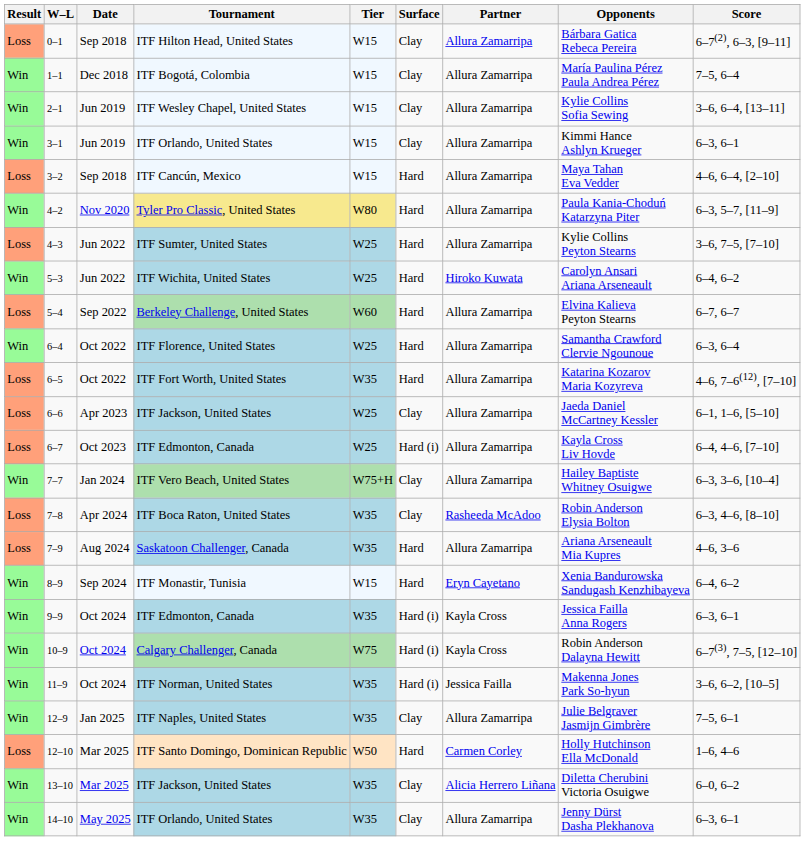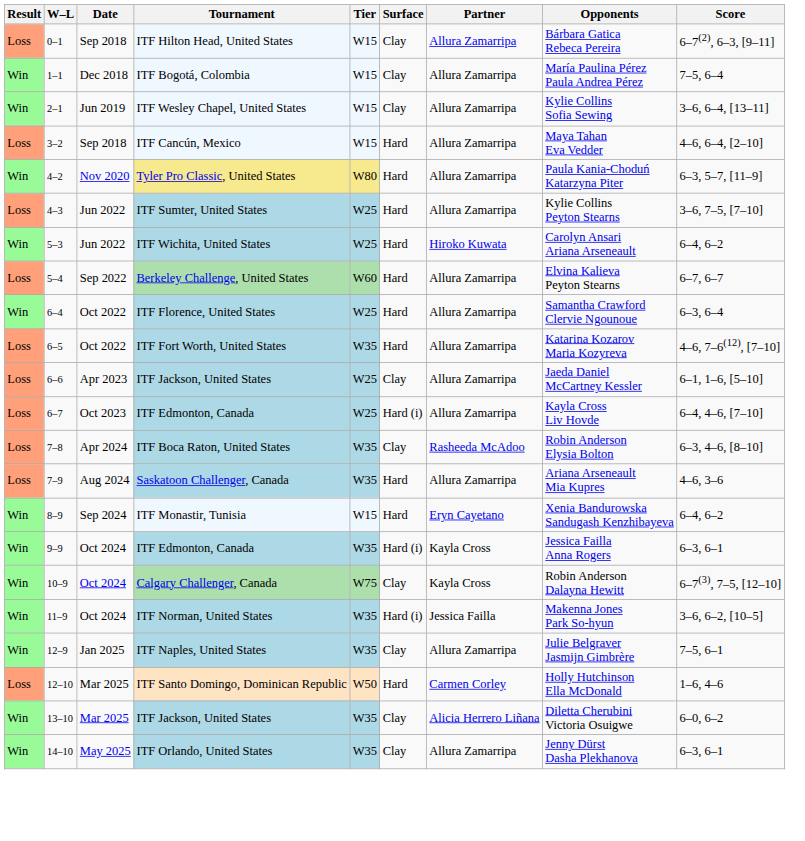- row: (55, 143)
- row: (55, 481)
(419, 650) Hard (i) -> (394, 582) Clay
